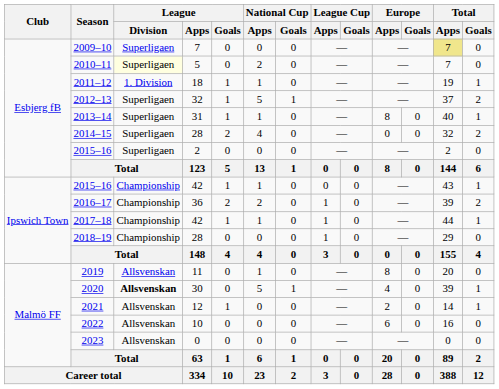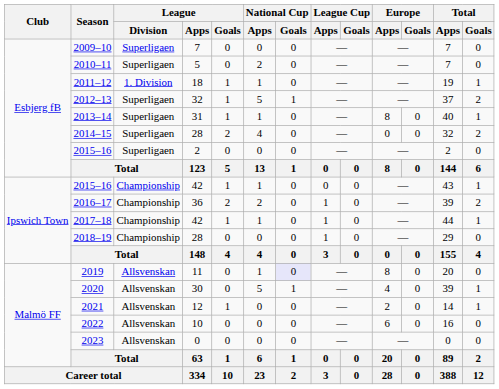(448, 47) khaki background -> (448, 47) no background
(148, 64) lightyellow background -> (148, 64) no background
(293, 271) no background -> (293, 271) lavender background
(148, 289) bold -> (148, 289) normal
